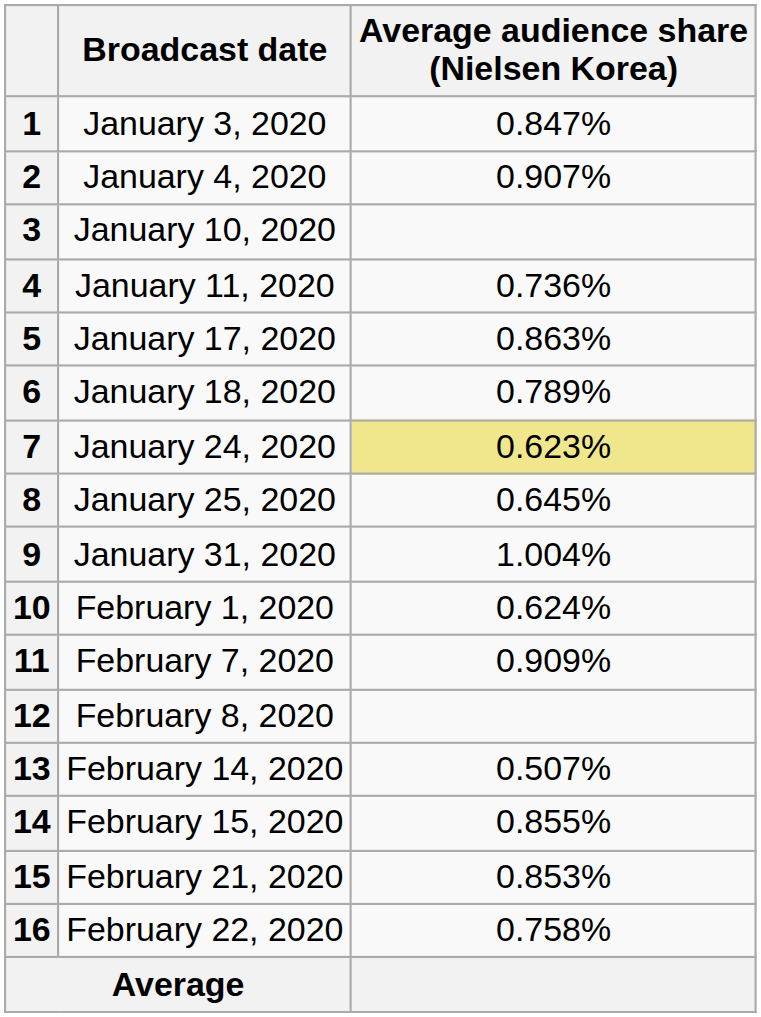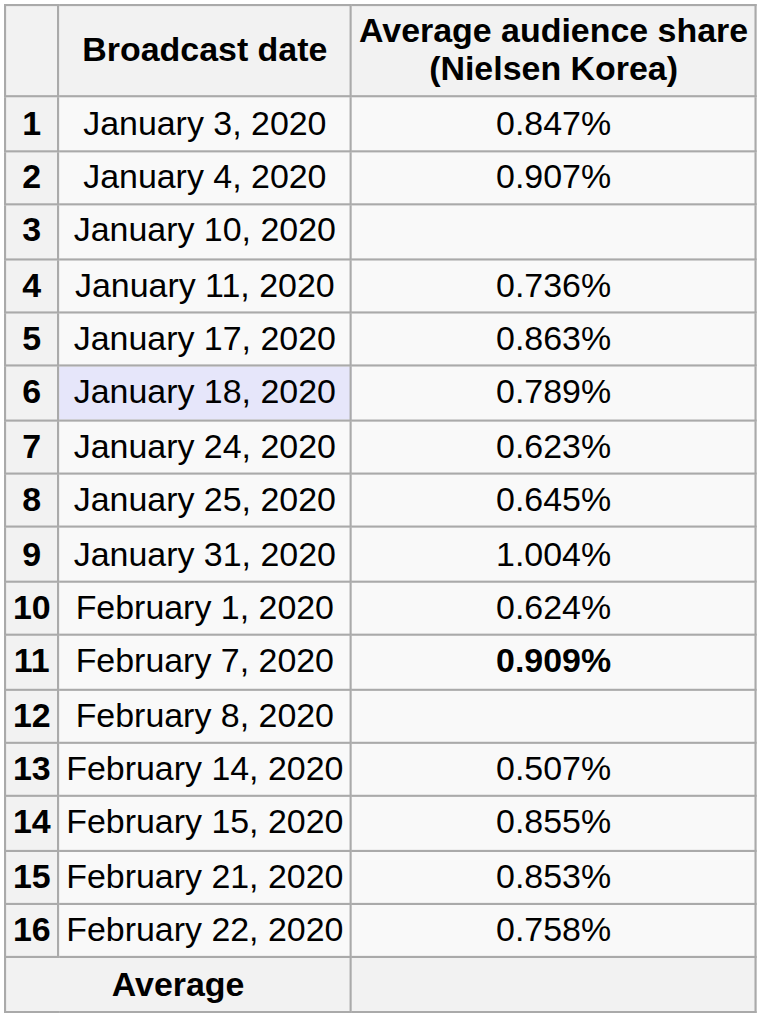(205, 392) no background -> (205, 392) lavender background
(554, 446) khaki background -> (554, 446) no background
(554, 661) normal -> (554, 661) bold
